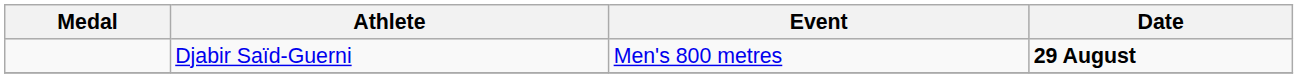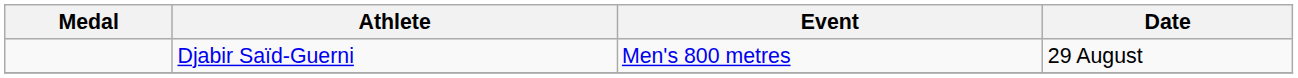(1085, 56) bold -> (1095, 56) normal
